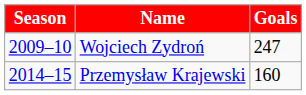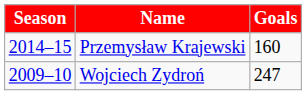rows swapped: (142, 47) <-> (163, 75)
